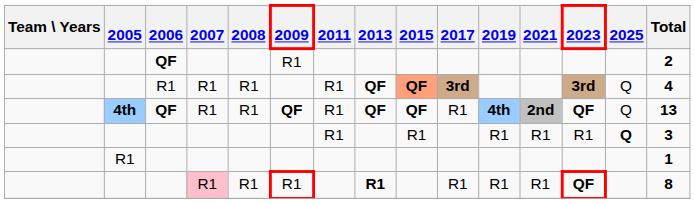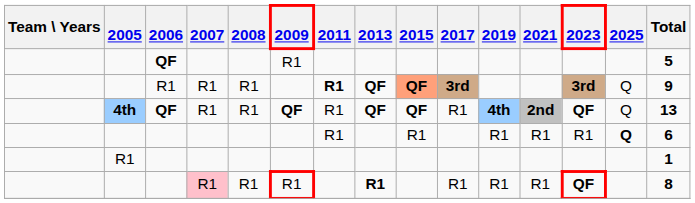(668, 61) 2 -> (668, 61) 5
(334, 86) normal -> (334, 86) bold
(668, 86) 4 -> (668, 86) 9
(668, 135) 3 -> (668, 135) 6
